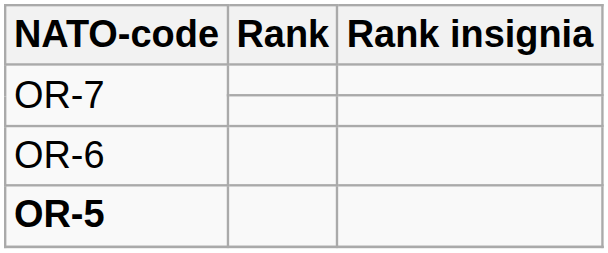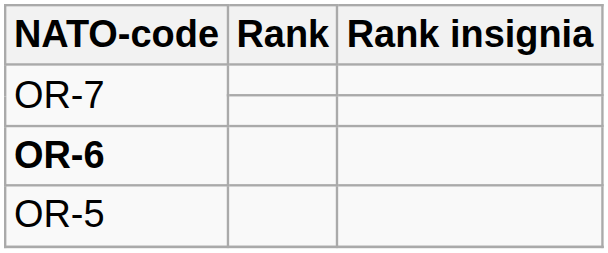(59, 154) normal -> (59, 154) bold
(59, 214) bold -> (59, 214) normal
